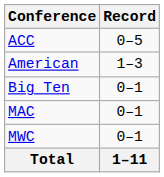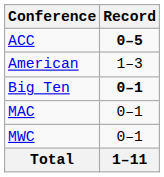(130, 40) normal -> (130, 40) bold
(130, 88) normal -> (130, 88) bold
